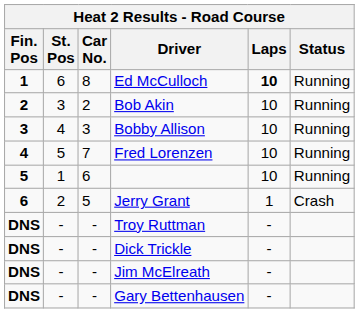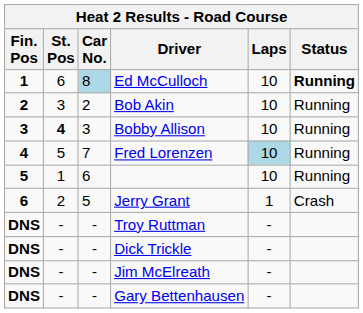(86, 81) no background -> (86, 81) lightblue background
(269, 81) bold -> (269, 81) normal
(322, 81) normal -> (324, 81) bold
(61, 129) normal -> (61, 129) bold
(269, 153) no background -> (269, 153) lightblue background
